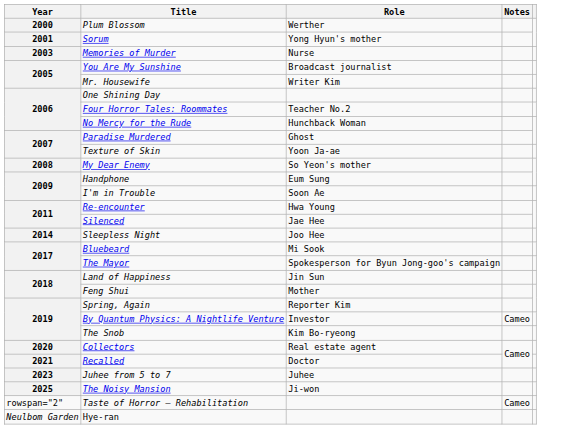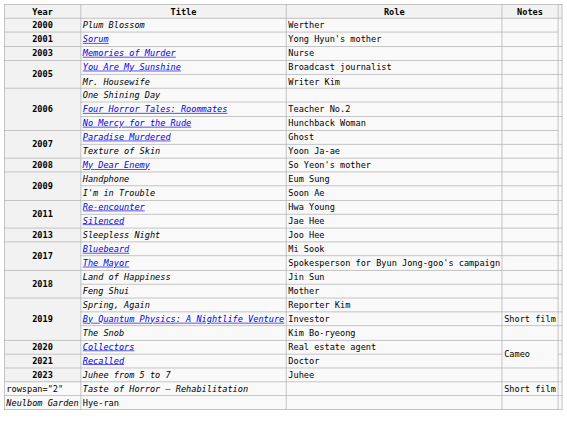(43, 235) 2014 -> (43, 235) 2013
(517, 319) Cameo -> (530, 319) Short film
- row: (127, 389)
(517, 403) Cameo -> (530, 389) Short film
